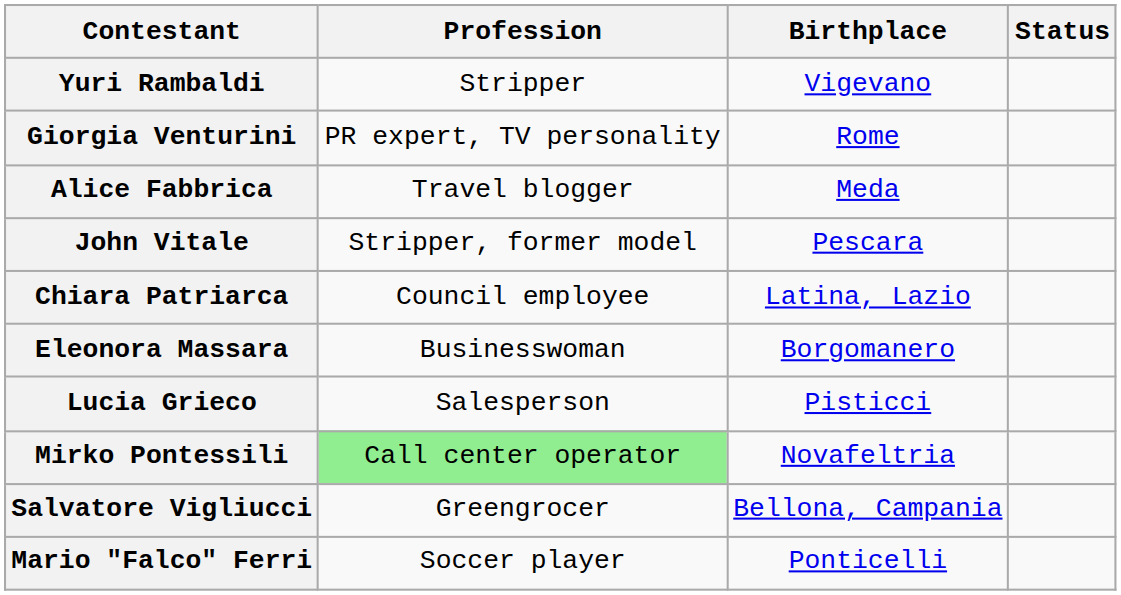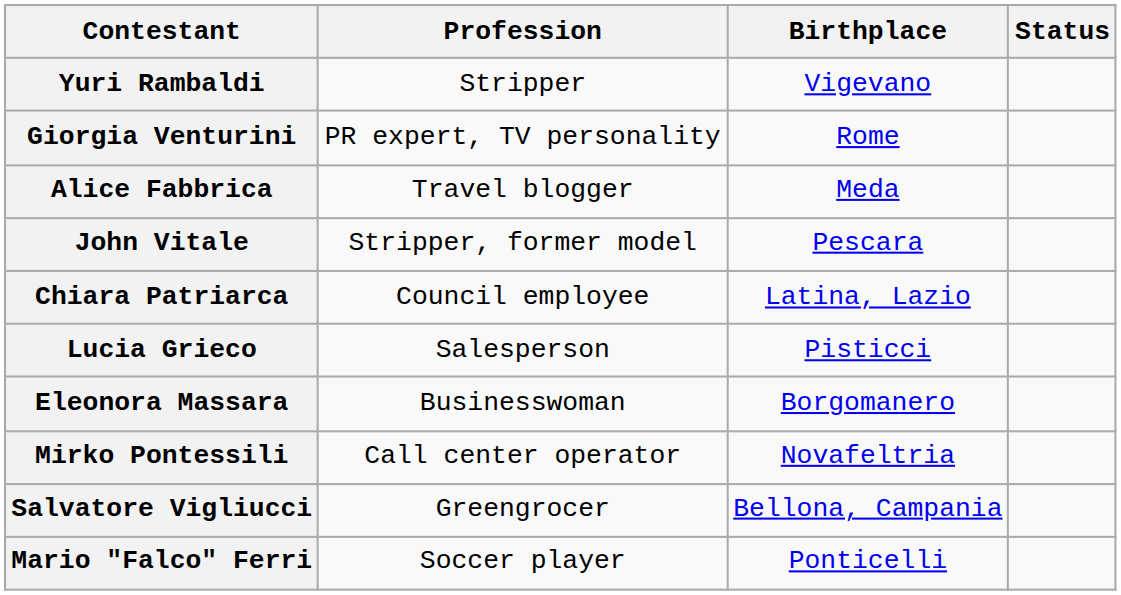rows swapped: (162, 350) <-> (162, 403)
(523, 456) lightgreen background -> (523, 456) no background
